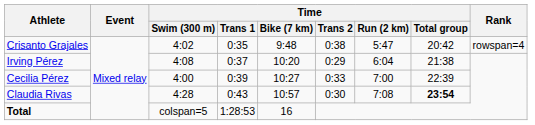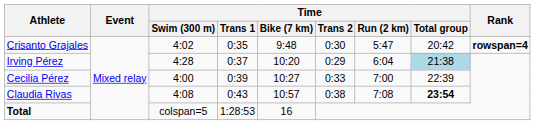(335, 45) 0:38 -> (335, 45) 0:30
(498, 45) normal -> (500, 45) bold
(183, 62) 4:08 -> (183, 62) 4:28
(441, 62) no background -> (441, 62) lightblue background
(183, 95) 4:28 -> (183, 95) 4:08
(335, 95) 0:30 -> (335, 95) 0:38
